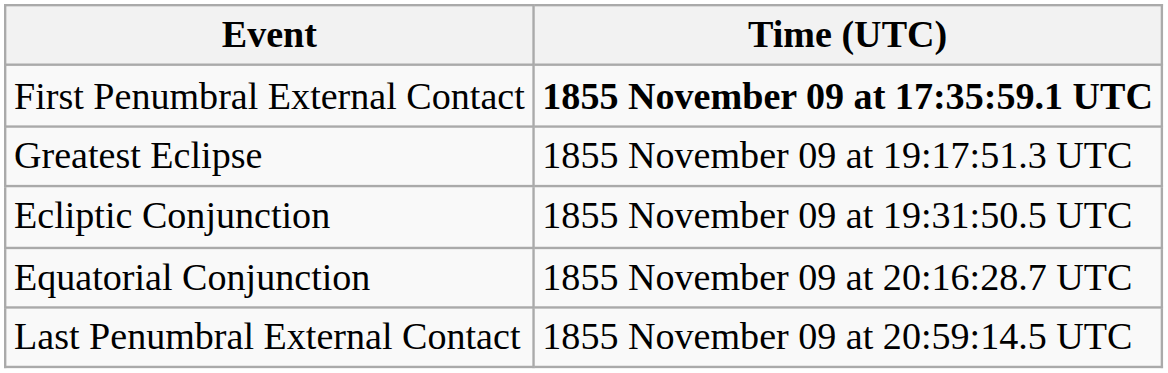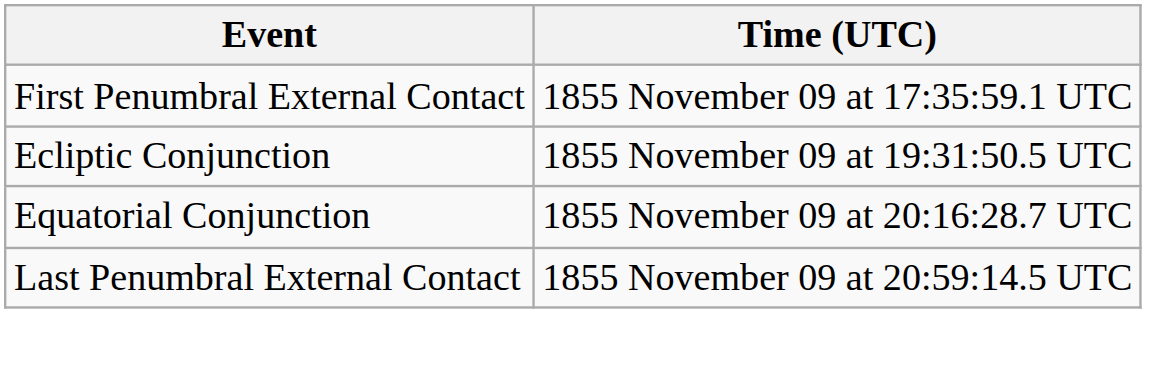(848, 95) bold -> (837, 95) normal
- row: (138, 155)
